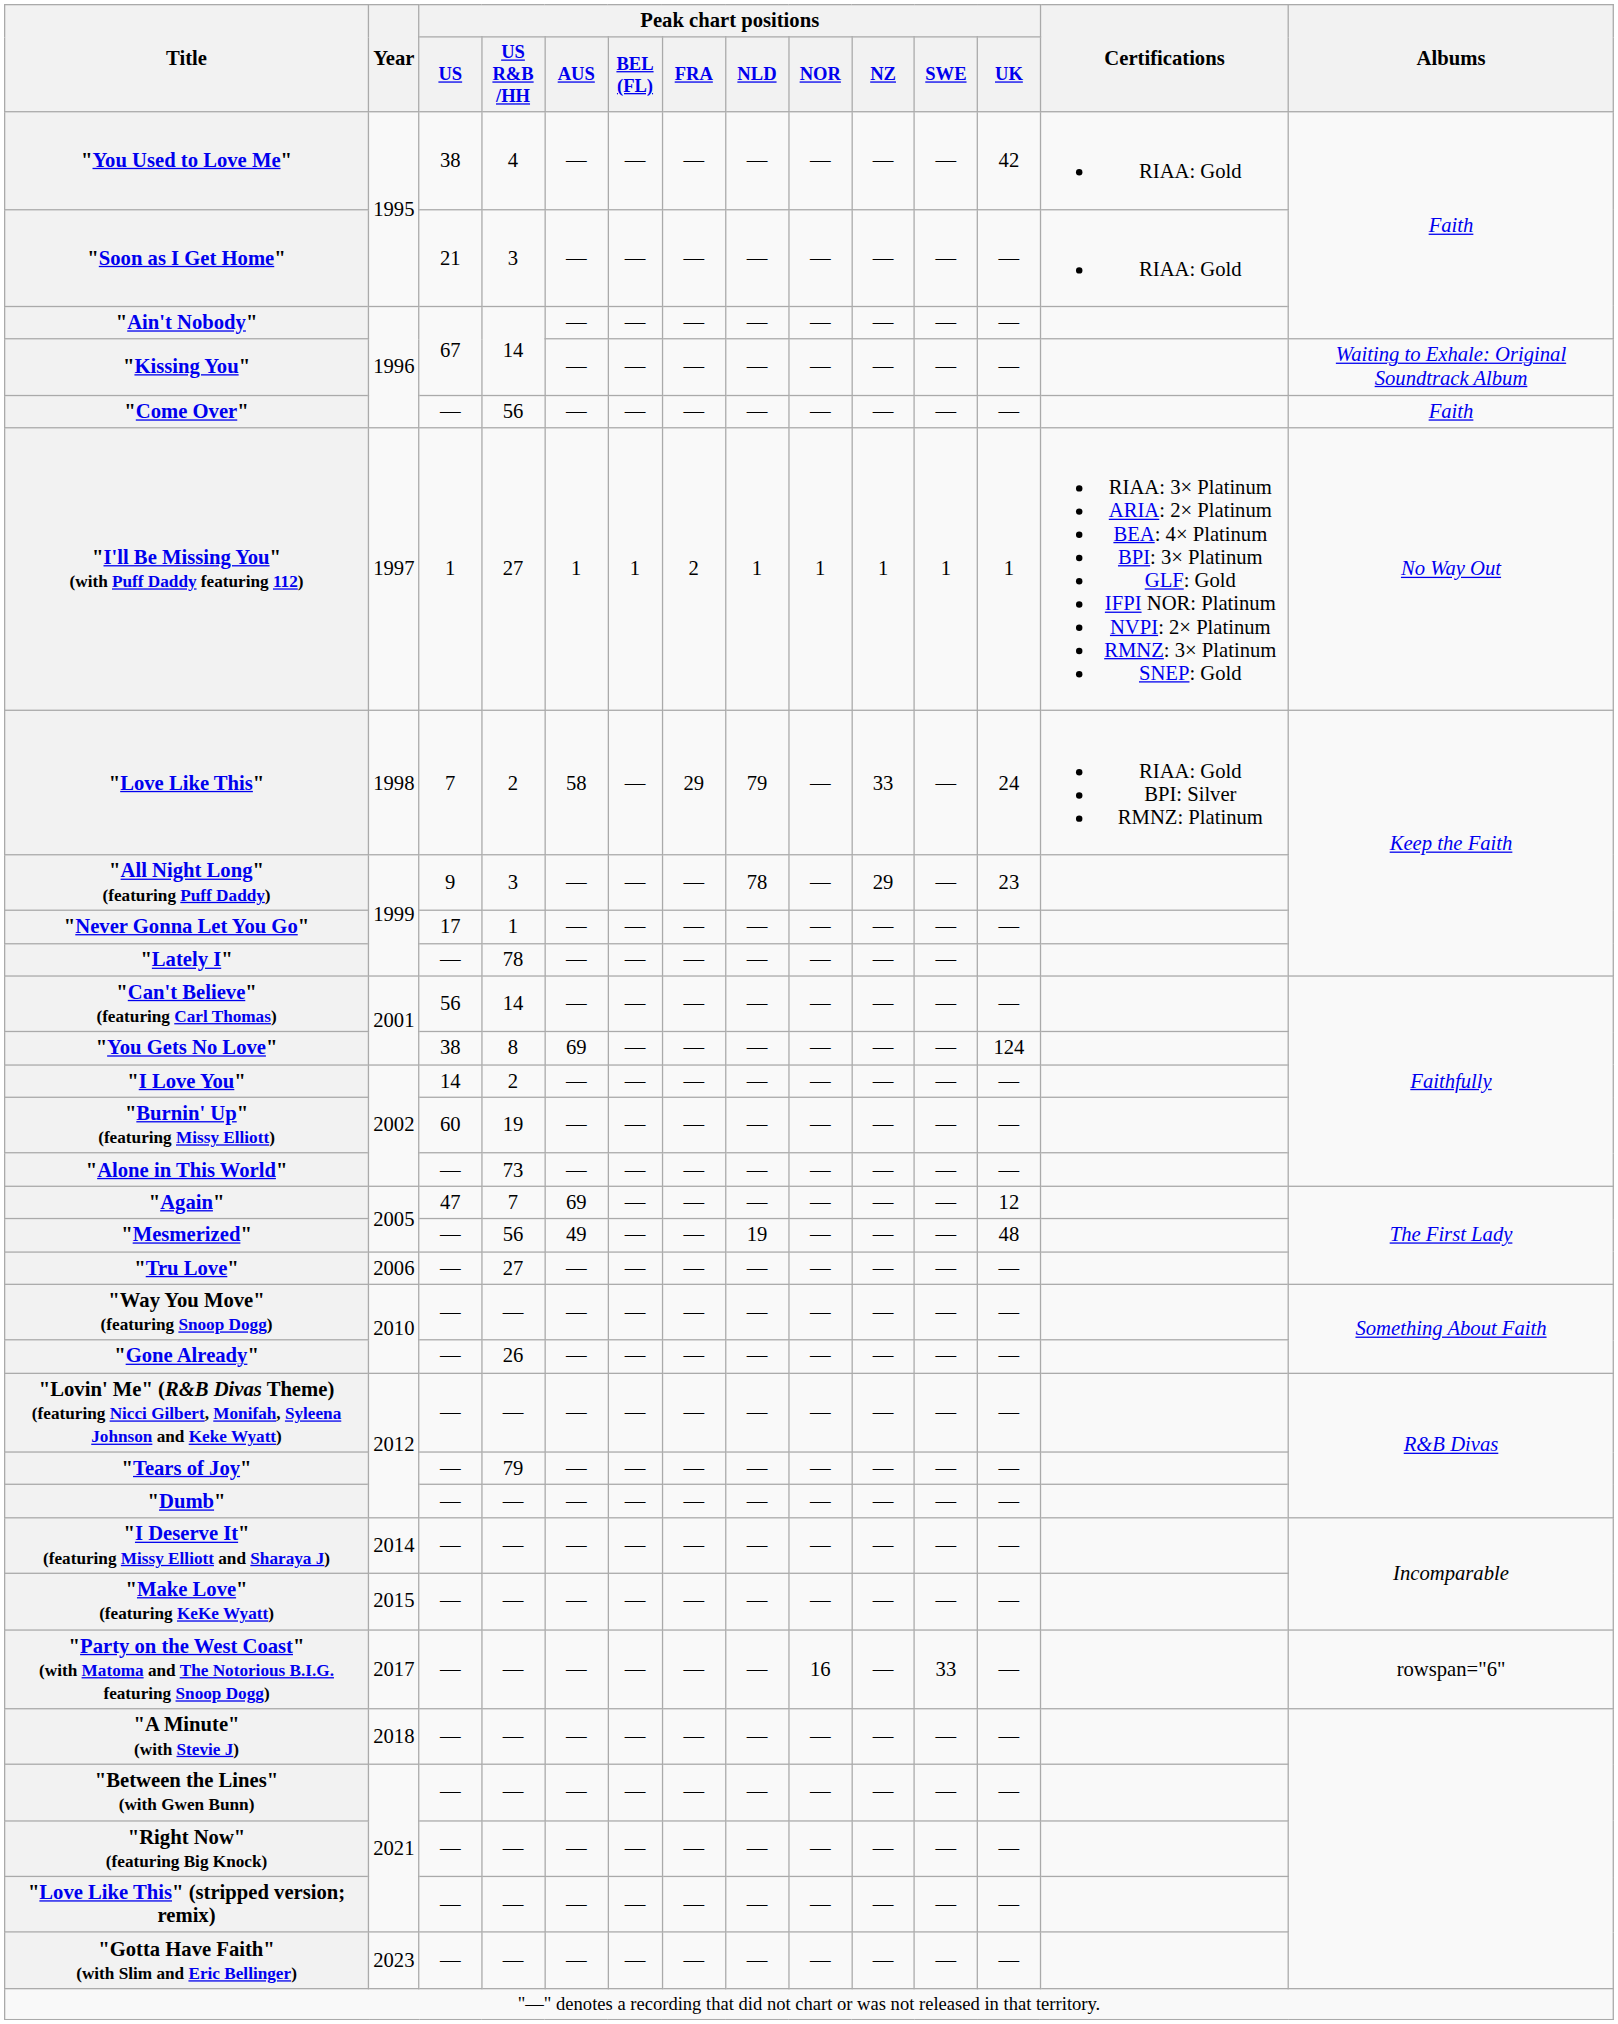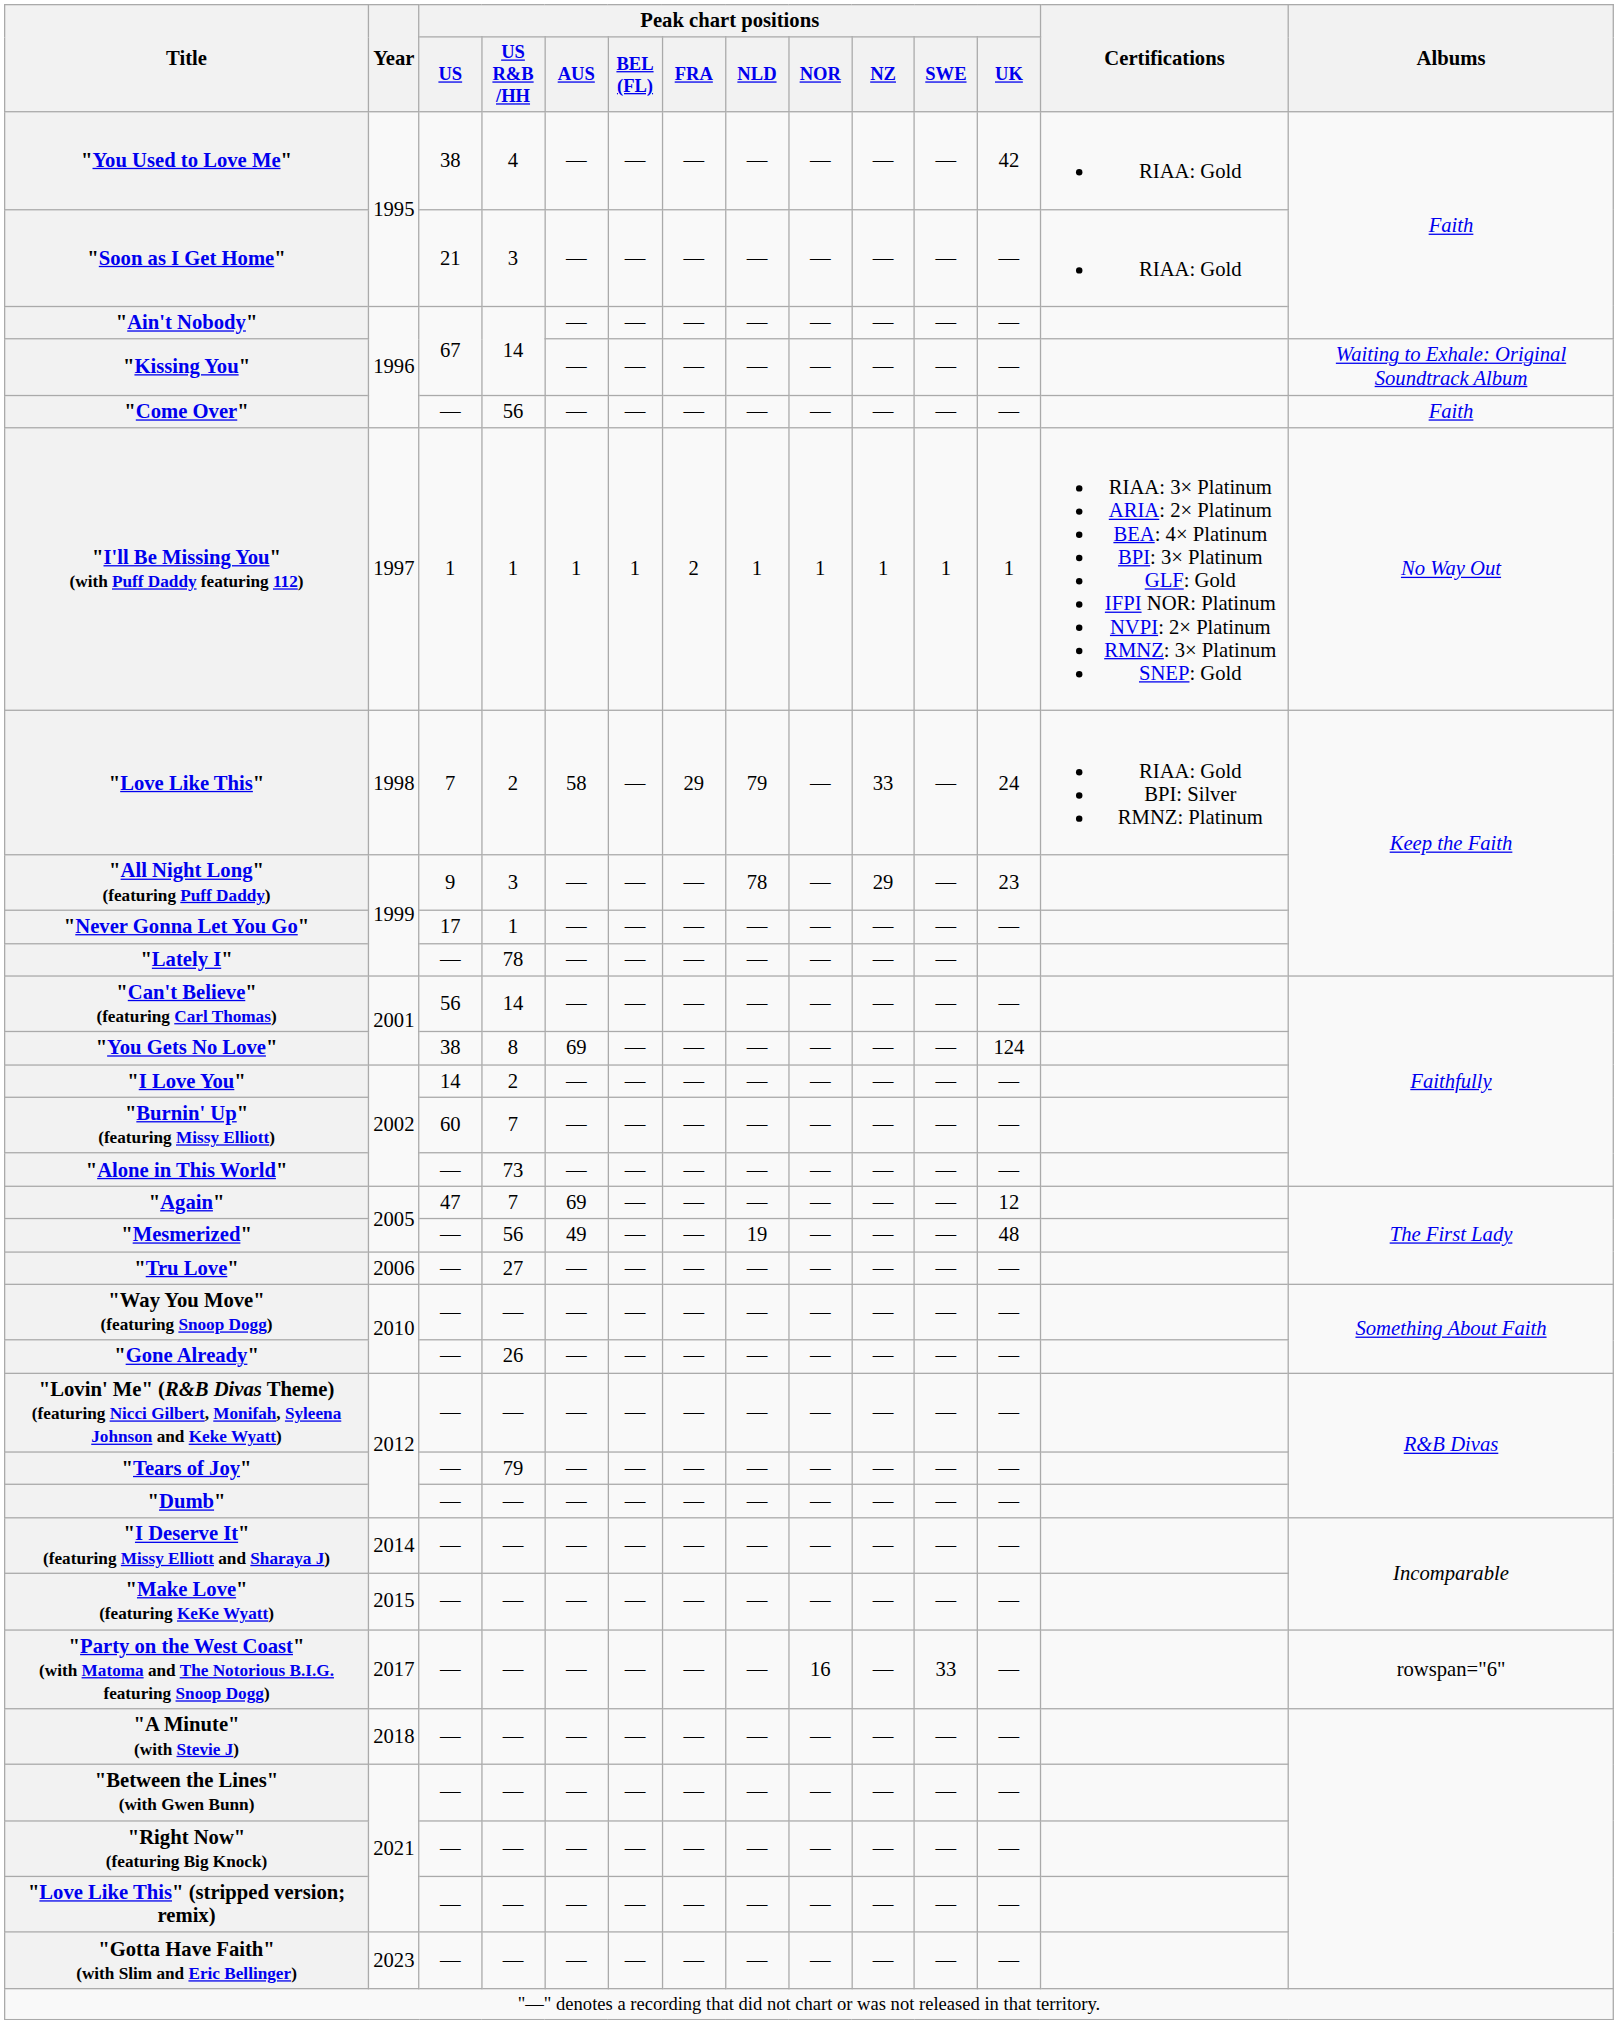(513, 569) 27 -> (513, 569) 1
(513, 1125) 19 -> (513, 1125) 7
